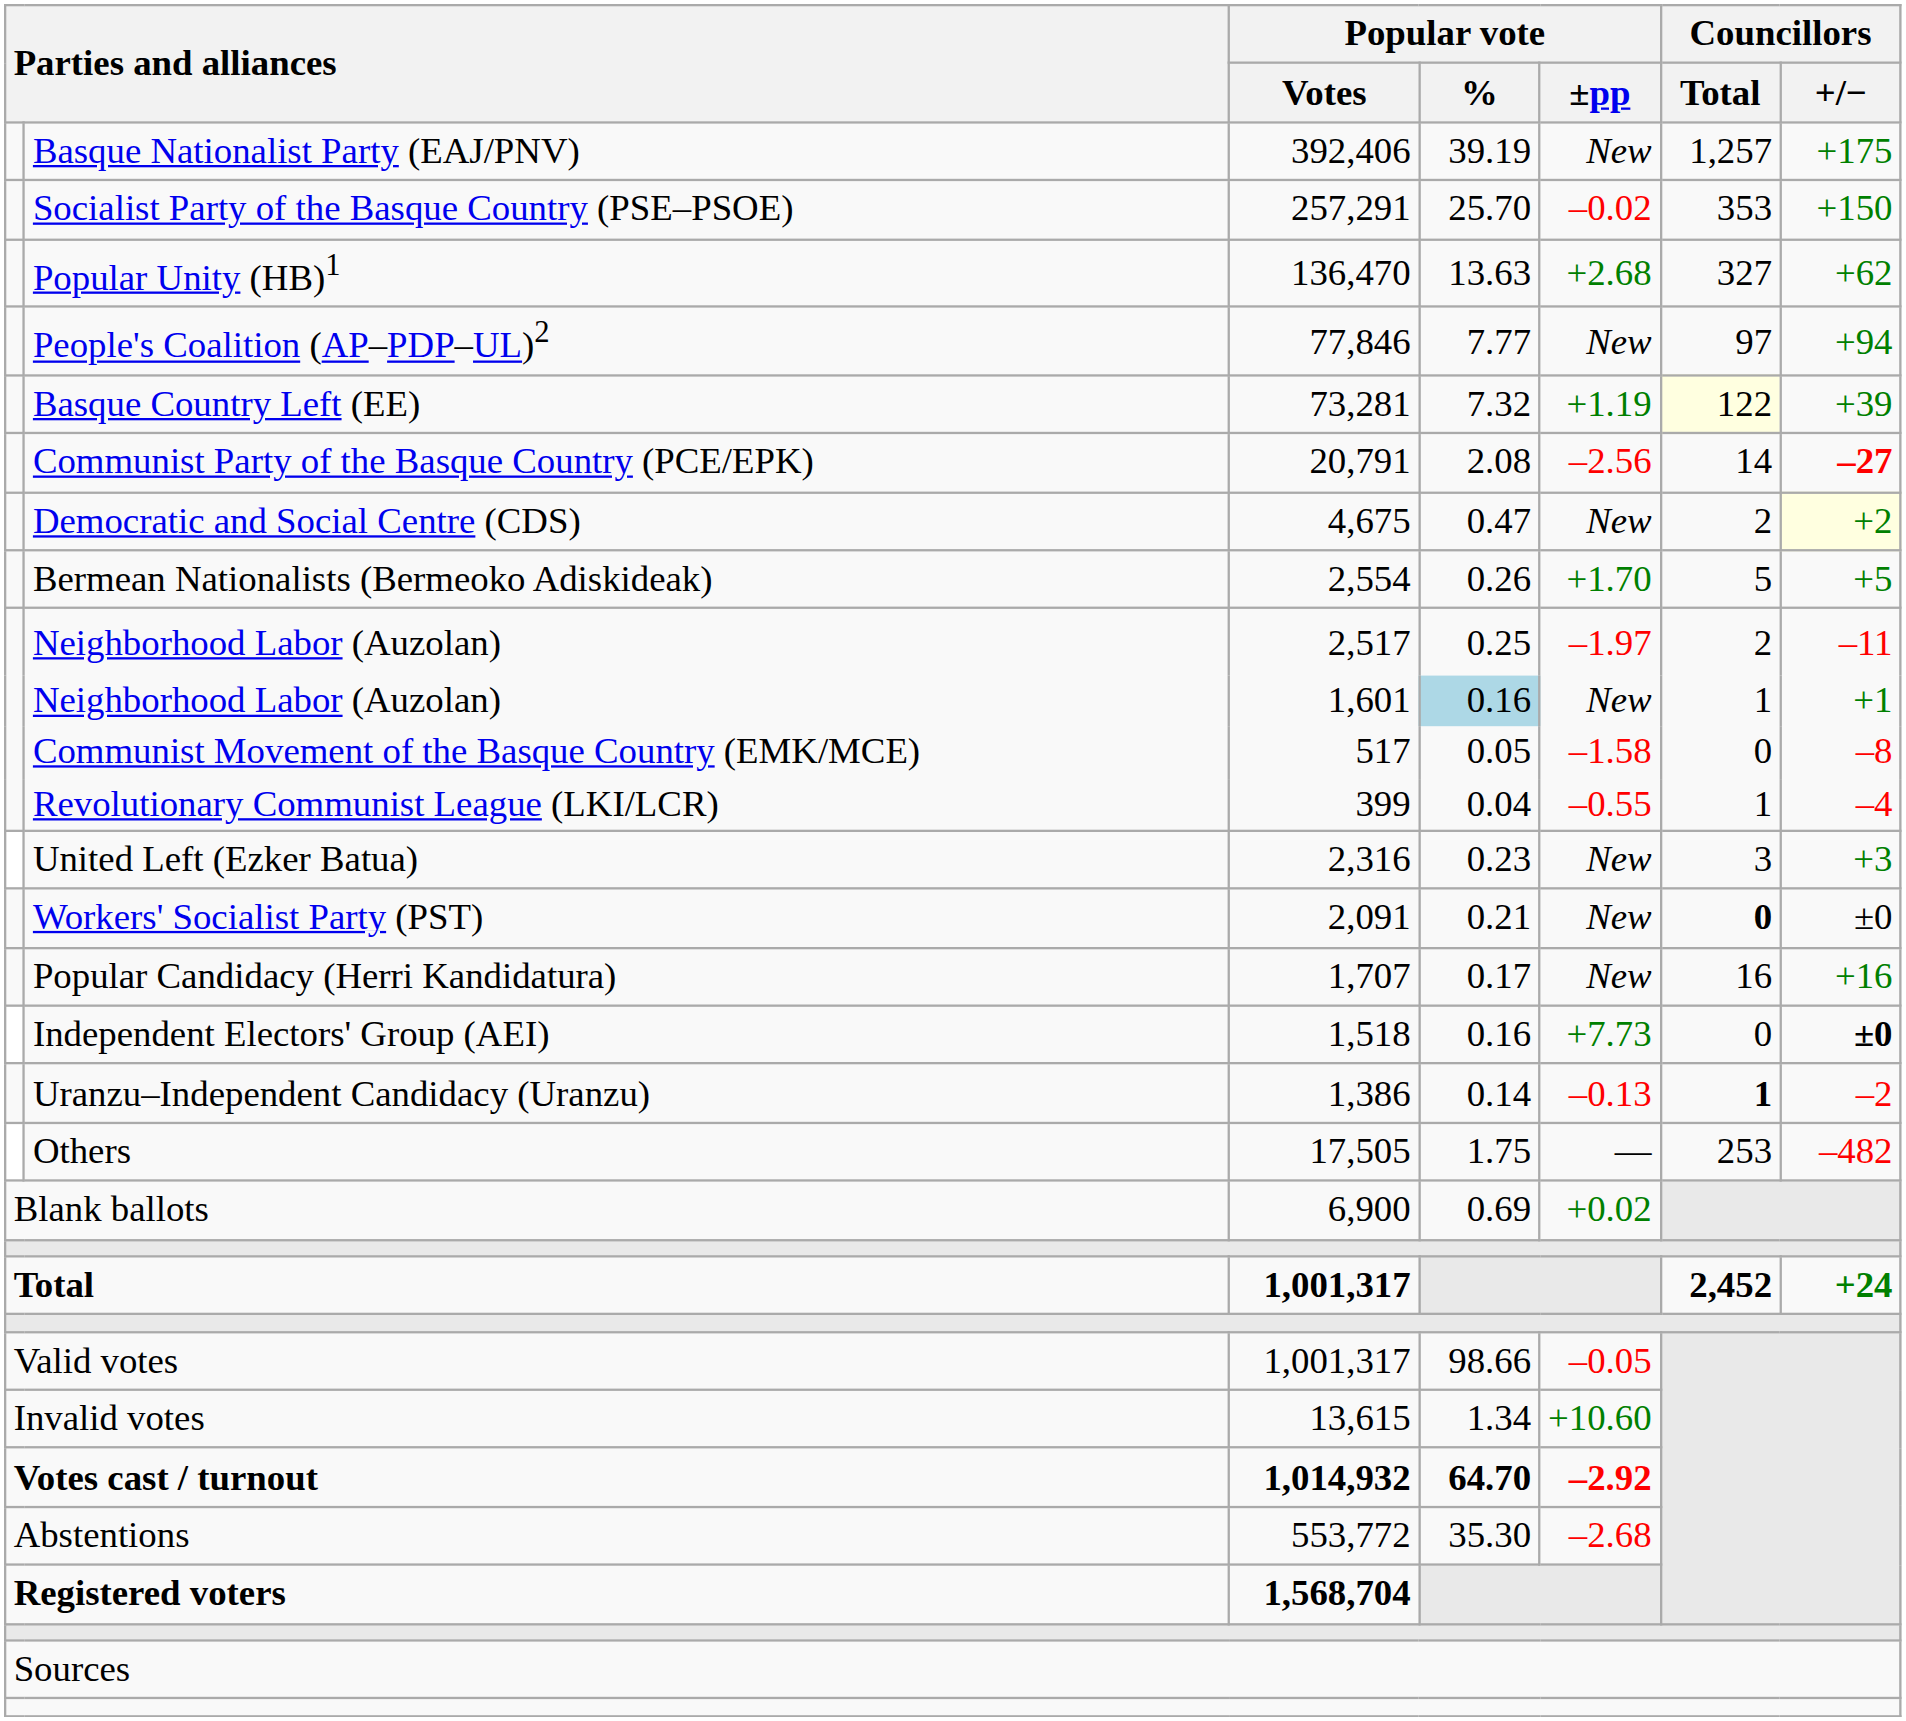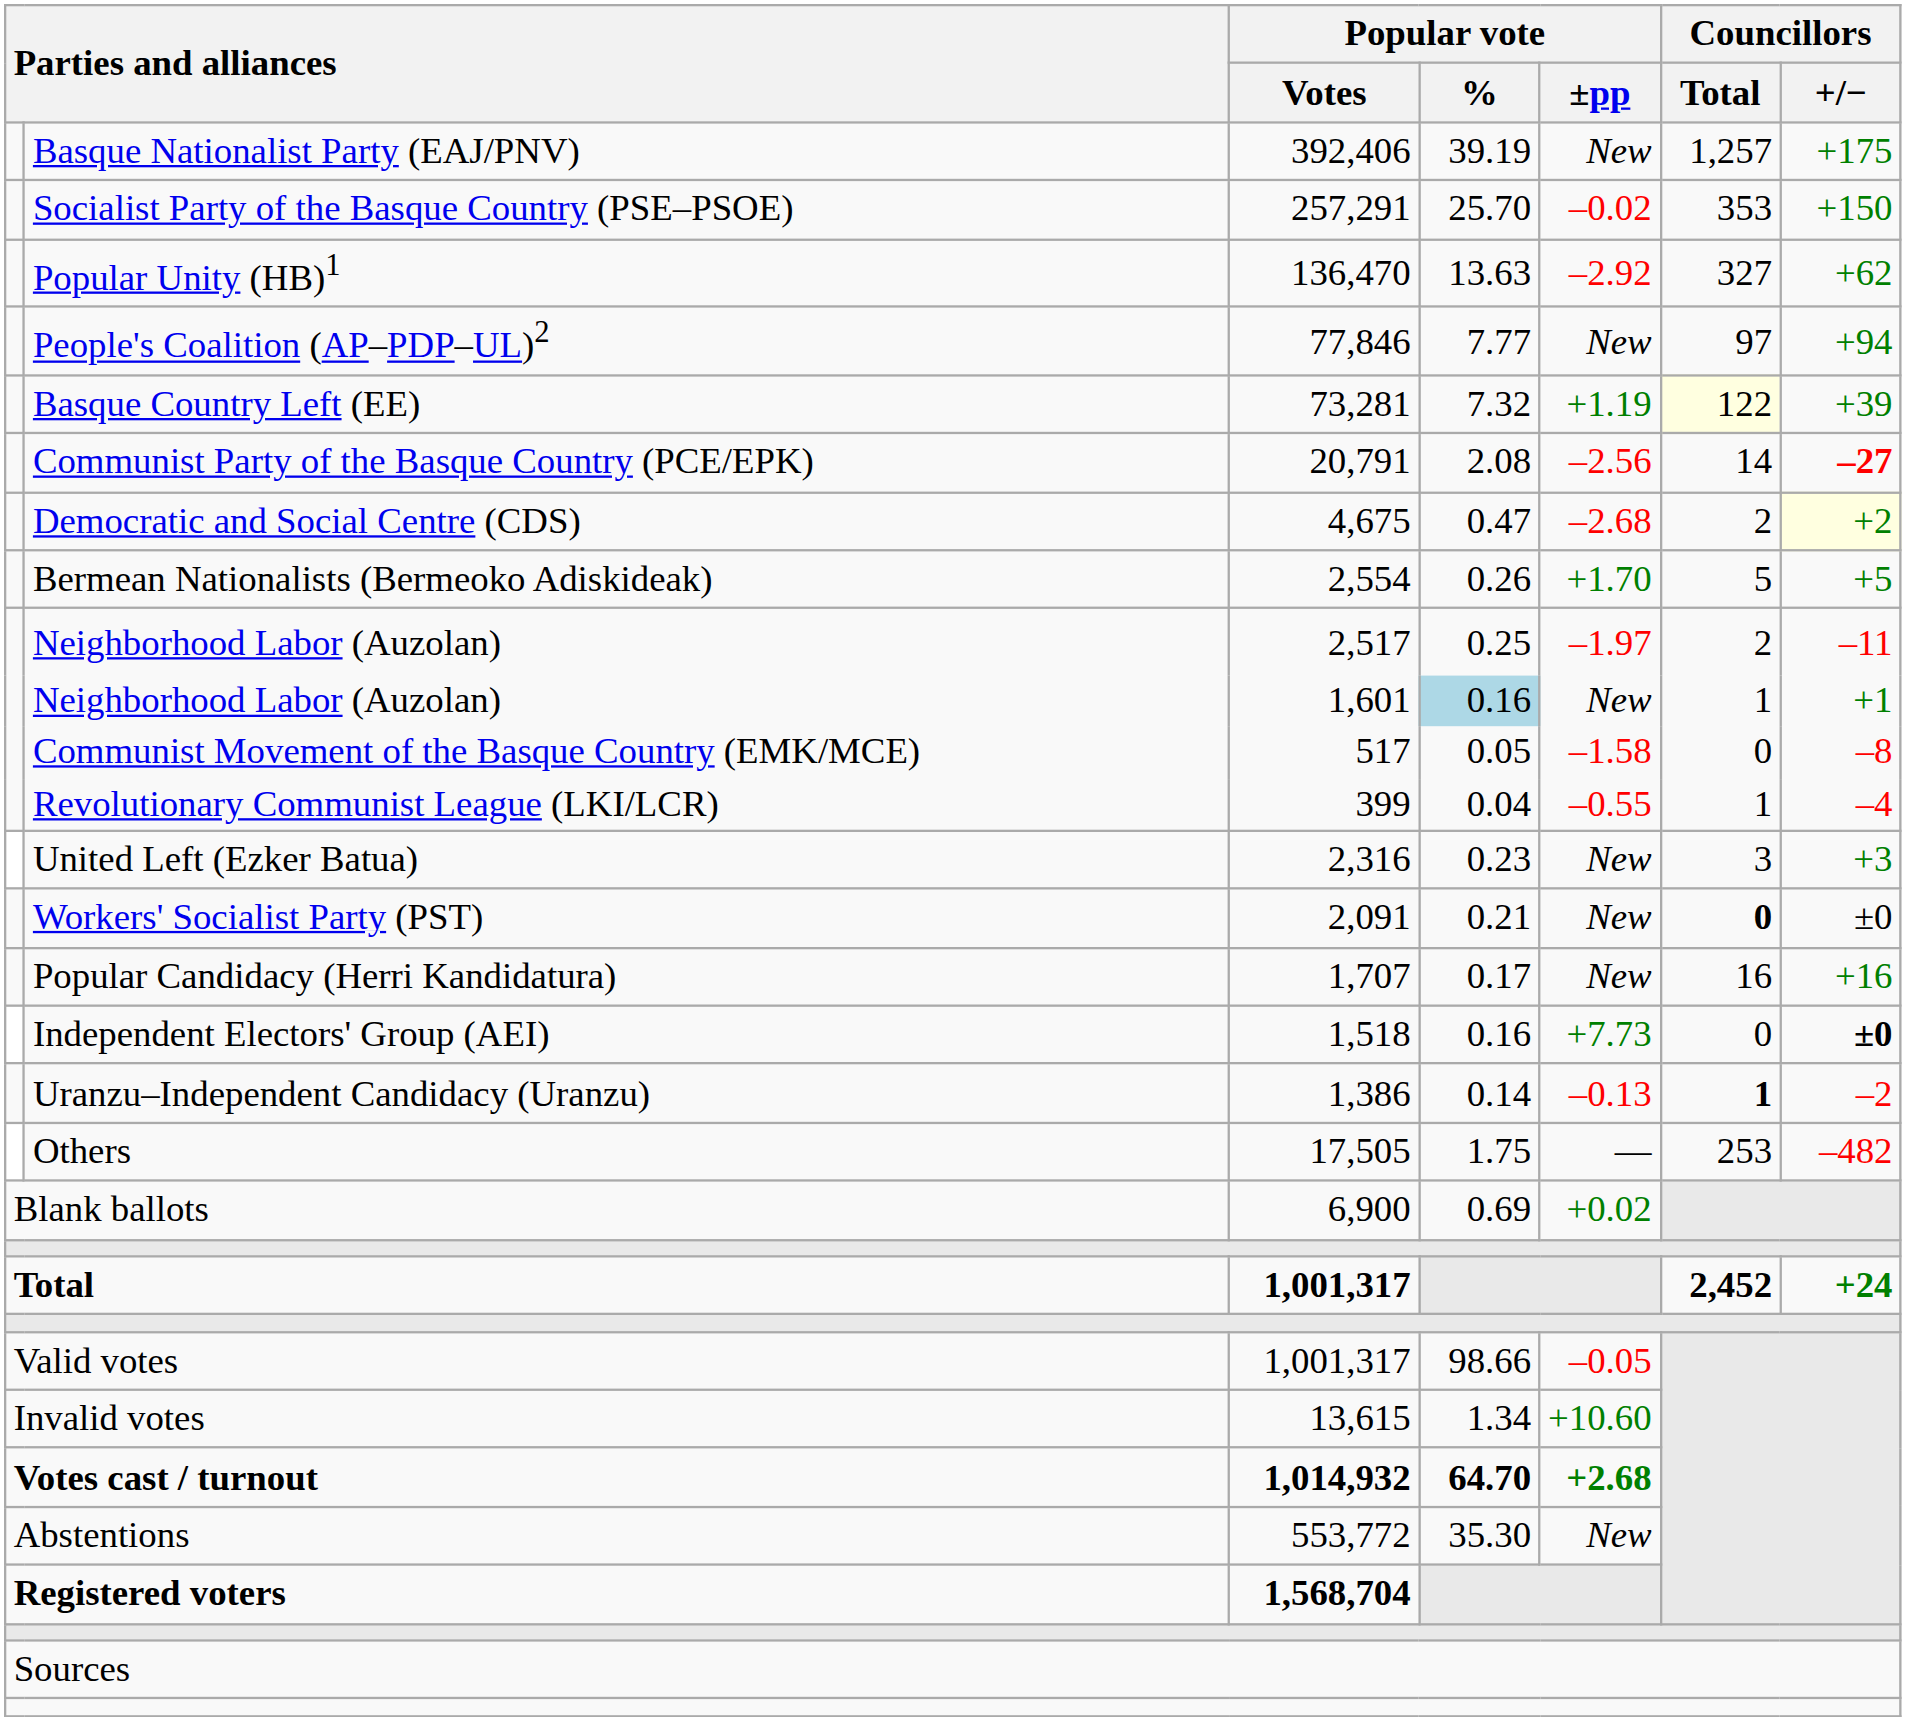(1609, 272) +2.68 -> (1610, 272) –2.92
(1619, 520) New -> (1610, 520) –2.68
(1610, 1476) –2.92 -> (1609, 1476) +2.68
(1610, 1535) –2.68 -> (1619, 1535) New
